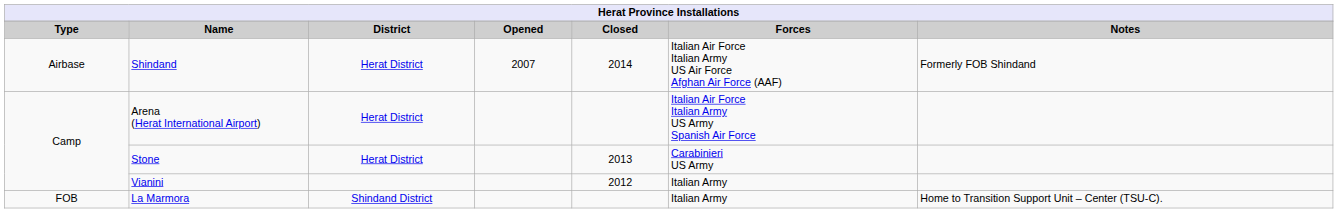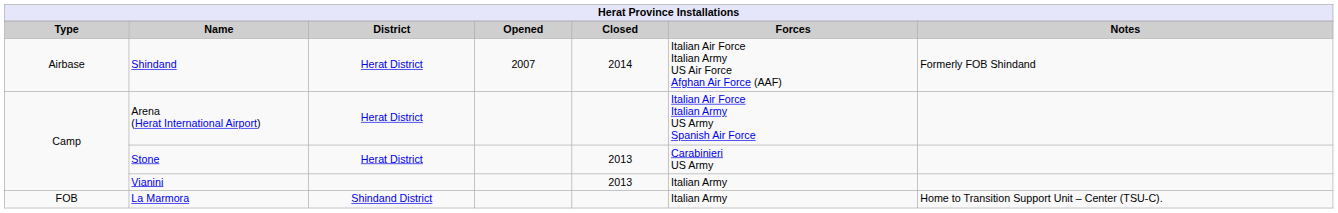(620, 182) 2012 -> (620, 182) 2013
